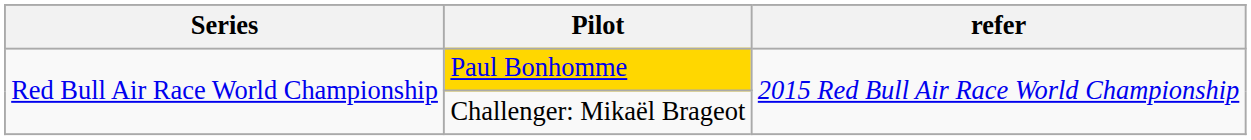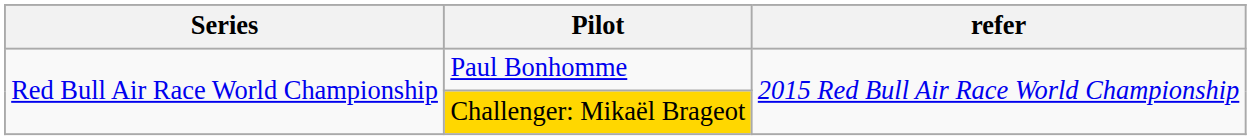(539, 68) gold background -> (539, 68) no background
(598, 111) no background -> (598, 111) gold background
